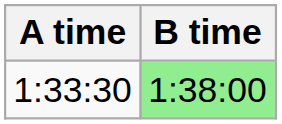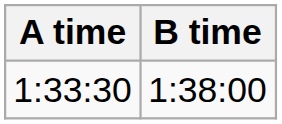(207, 88) lightgreen background -> (207, 88) no background
